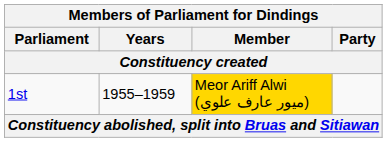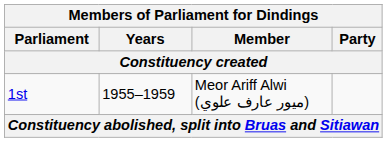(252, 93) gold background -> (252, 93) no background
